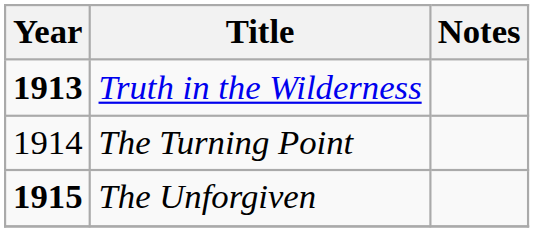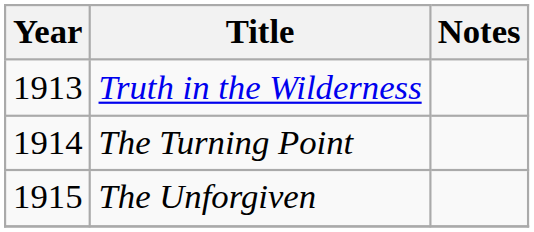(48, 87) bold -> (48, 87) normal
(48, 197) bold -> (48, 197) normal
